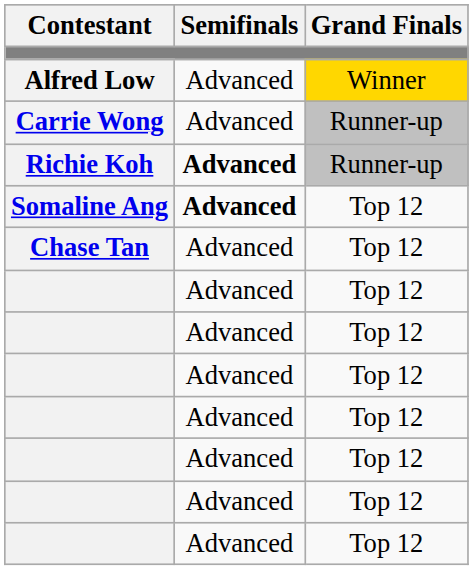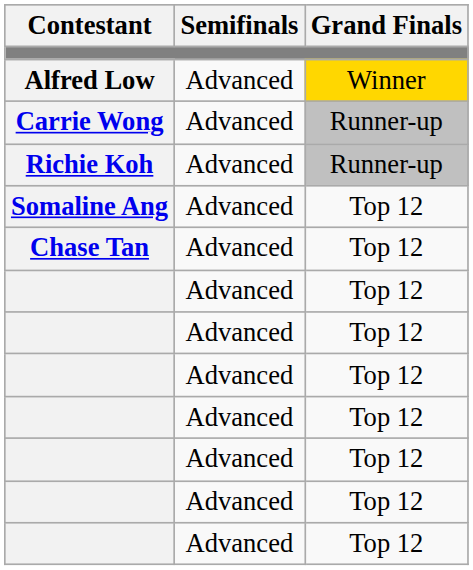(239, 164) bold -> (239, 164) normal
(239, 206) bold -> (239, 206) normal
